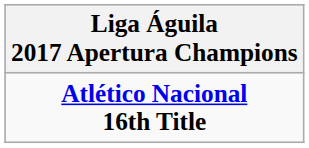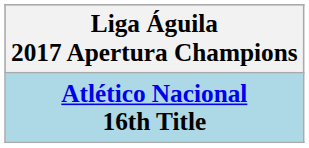(154, 107) no background -> (154, 107) lightblue background
